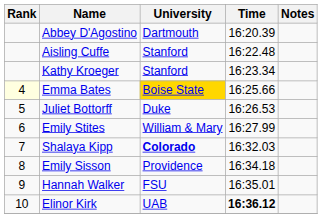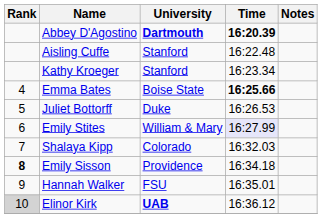(171, 33) normal -> (173, 33) bold
(252, 33) normal -> (252, 33) bold
(22, 90) lightyellow background -> (22, 90) no background
(173, 90) gold background -> (173, 90) no background
(252, 90) normal -> (252, 90) bold
(252, 128) no background -> (252, 128) lavender background
(169, 147) bold -> (167, 147) normal
(22, 166) normal -> (22, 166) bold
(22, 204) no background -> (22, 204) lightgrey background
(155, 204) normal -> (156, 204) bold
(252, 204) bold -> (252, 204) normal
